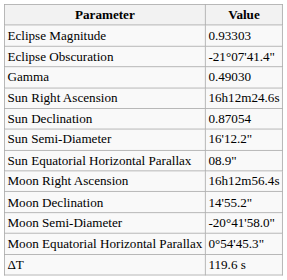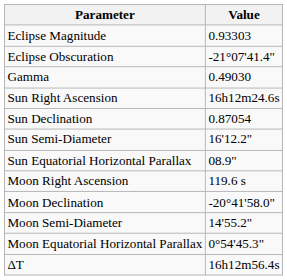(244, 181) 16h12m56.4s -> (227, 181) 119.6 s
(230, 202) 14'55.2" -> (242, 202) -20°41'58.0"
(242, 222) -20°41'58.0" -> (230, 222) 14'55.2"
(227, 264) 119.6 s -> (244, 264) 16h12m56.4s
